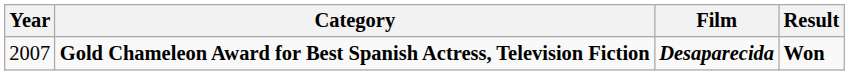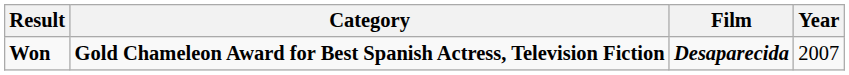columns swapped: (30, 20) <-> (811, 20)
